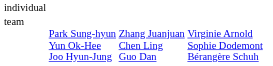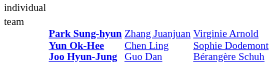(82, 45) normal -> (85, 45) bold
